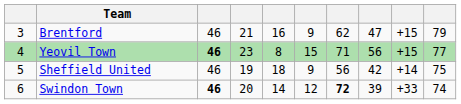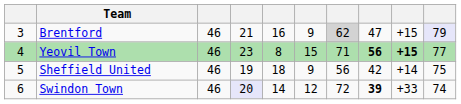(343, 33) no background -> (343, 33) lightgrey background
(439, 33) no background -> (439, 33) lavender background
(214, 52) bold -> (214, 52) normal
(375, 52) normal -> (375, 52) bold
(407, 52) normal -> (407, 52) bold
(214, 89) bold -> (214, 89) normal
(246, 89) no background -> (246, 89) lavender background
(343, 89) bold -> (343, 89) normal
(375, 89) normal -> (375, 89) bold
